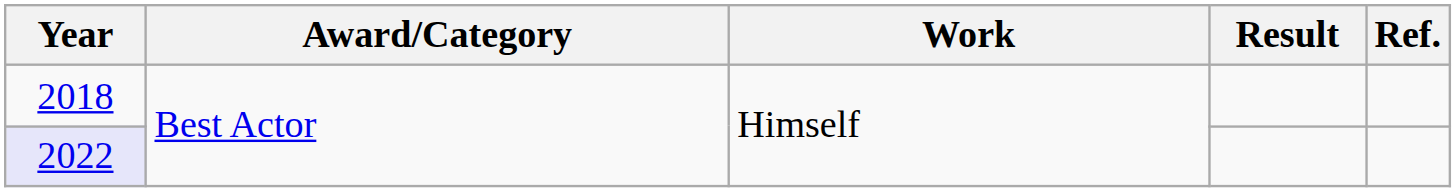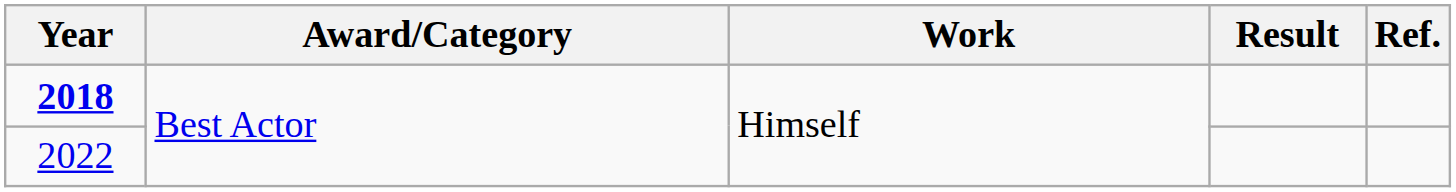(75, 95) normal -> (75, 95) bold
(75, 155) lavender background -> (75, 155) no background
